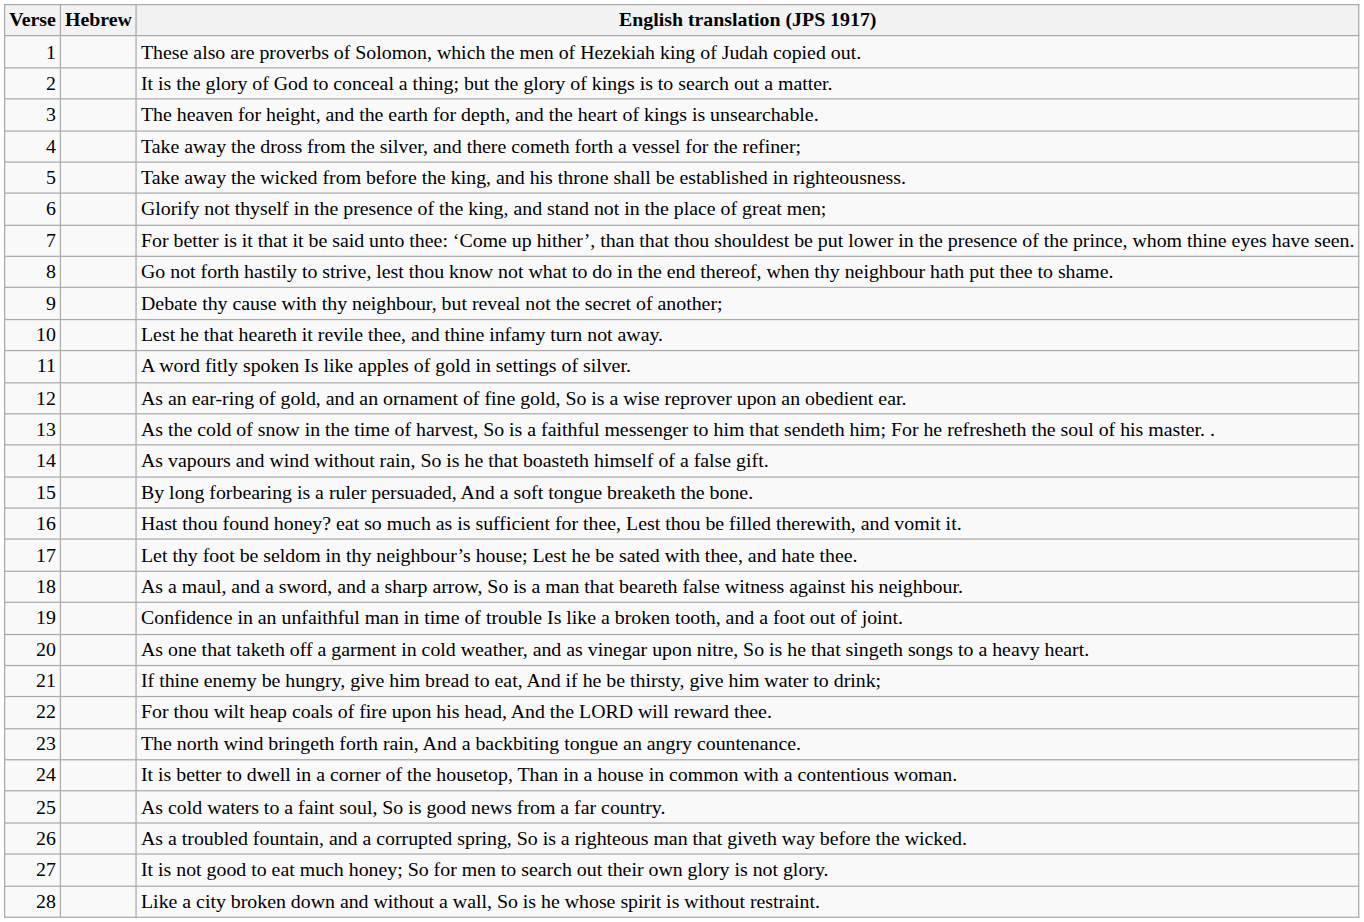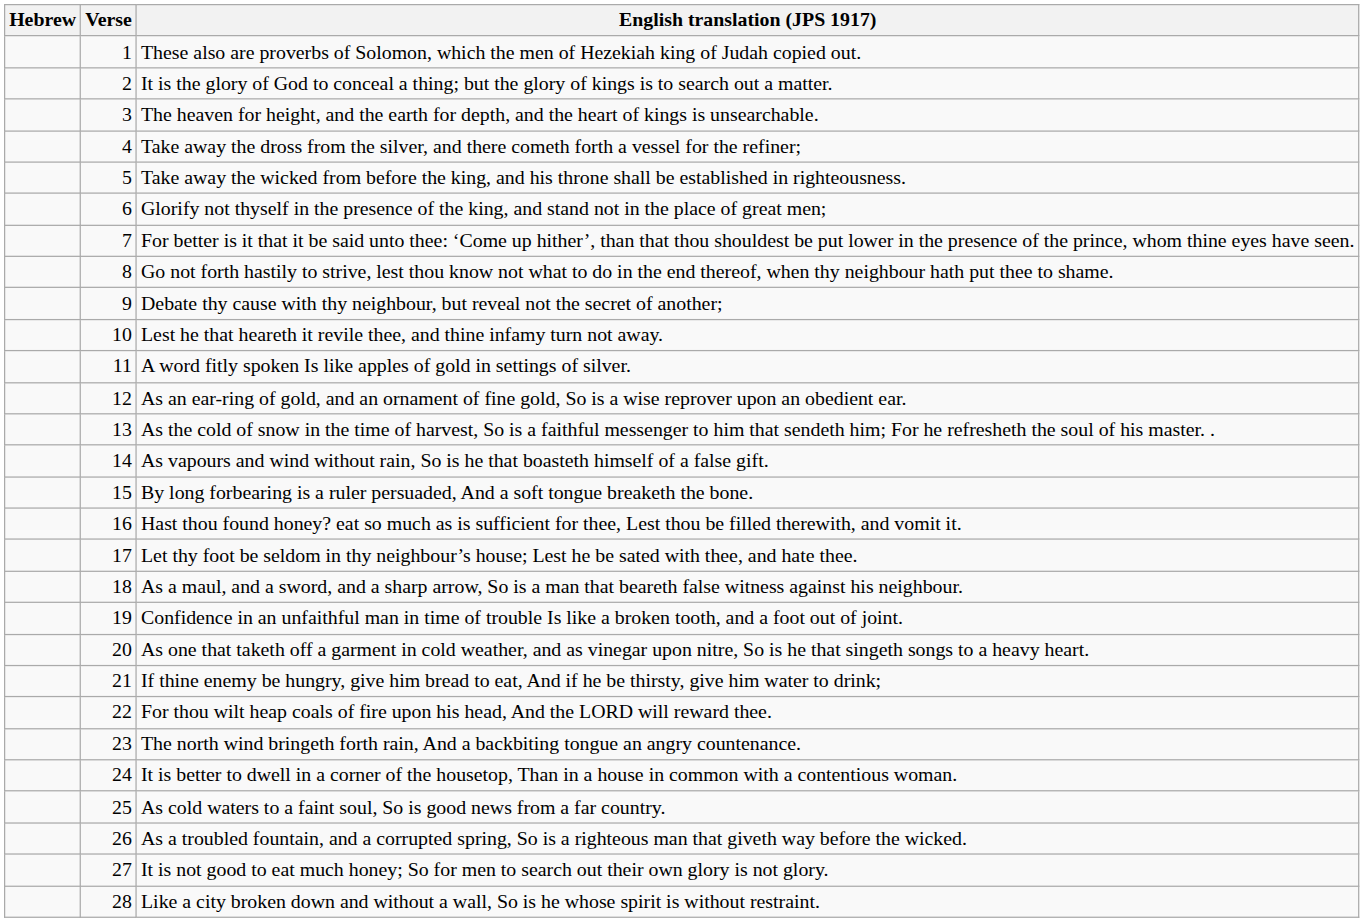columns swapped: (33, 20) <-> (98, 20)
